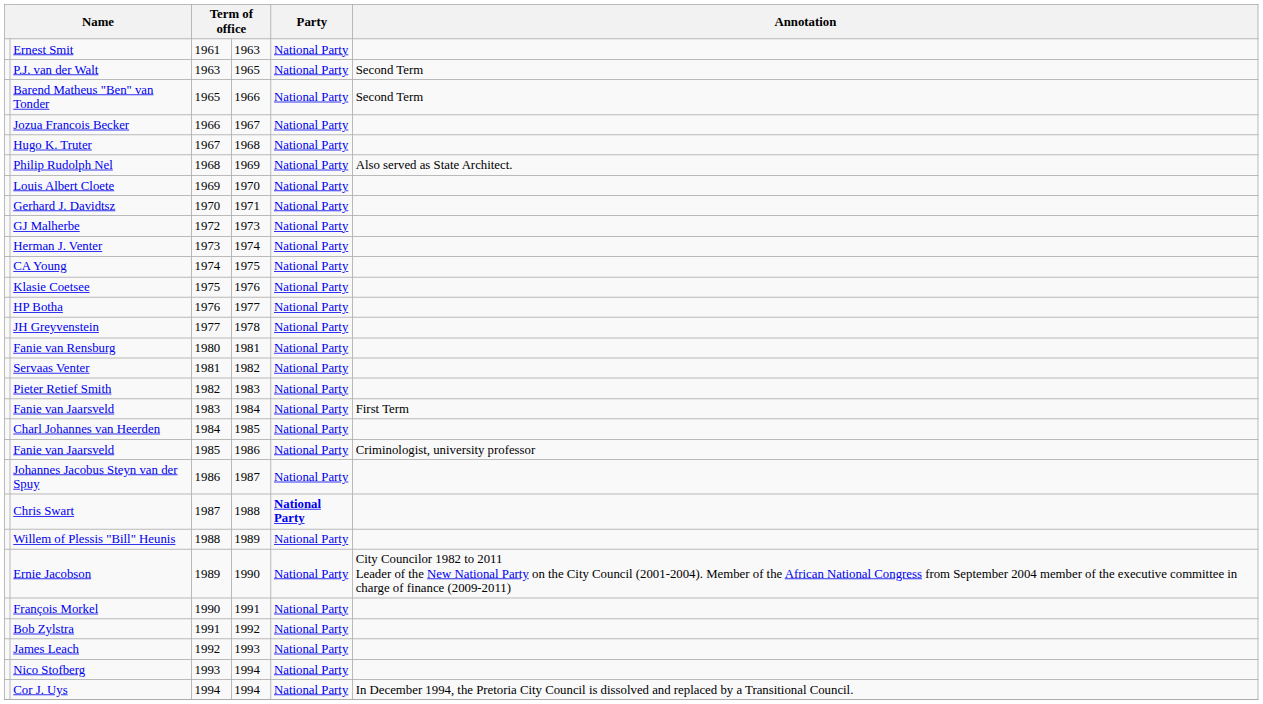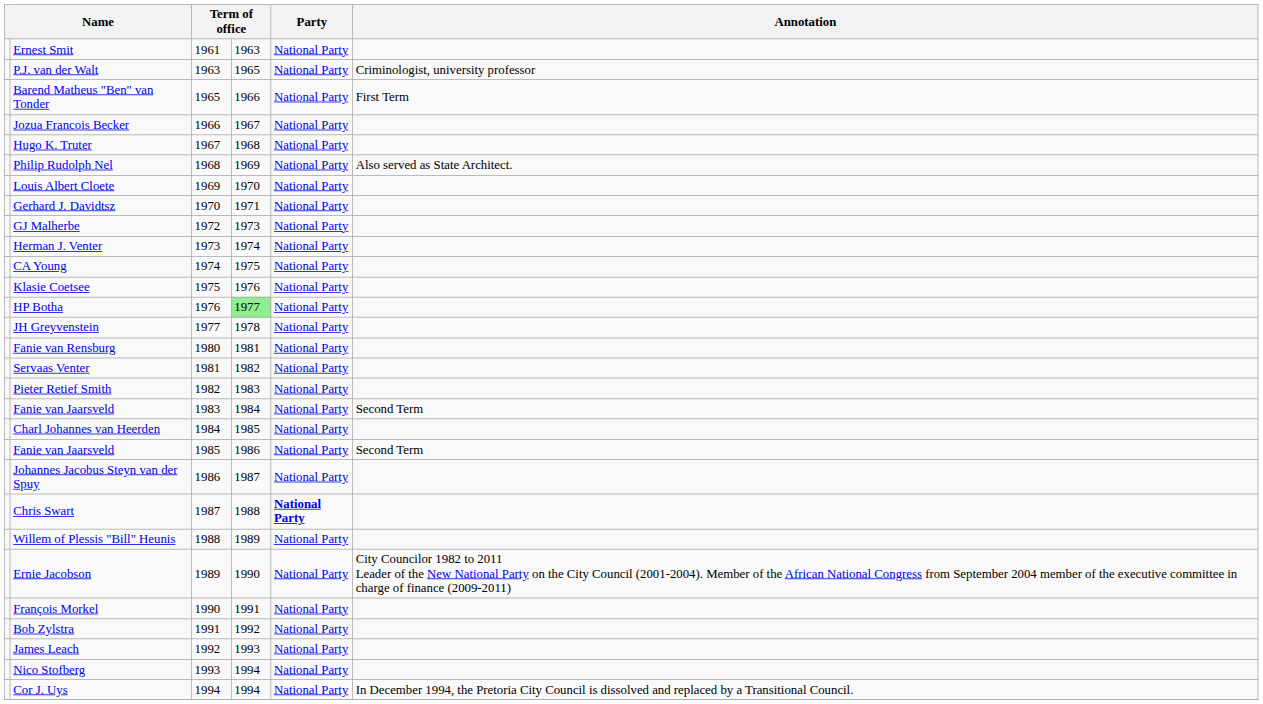(389, 69) Second Term -> (445, 69) Criminologist, university professor
(389, 97) Second Term -> (382, 97) First Term
(247, 307) no background -> (247, 307) lightgreen background
(382, 408) First Term -> (389, 408) Second Term
(445, 449) Criminologist, university professor -> (389, 449) Second Term
